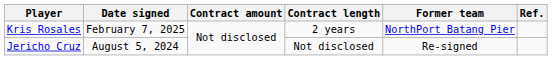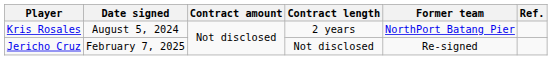(135, 30) February 7, 2025 -> (135, 30) August 5, 2024
(135, 46) August 5, 2024 -> (135, 46) February 7, 2025
